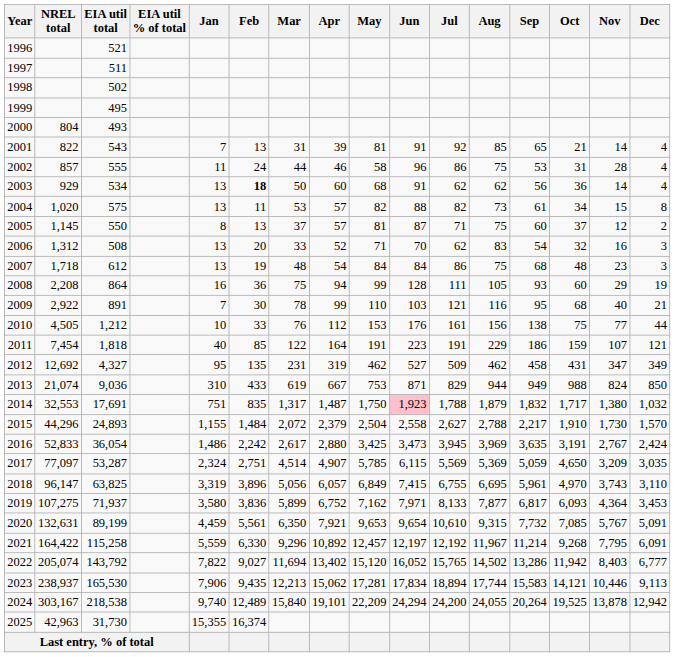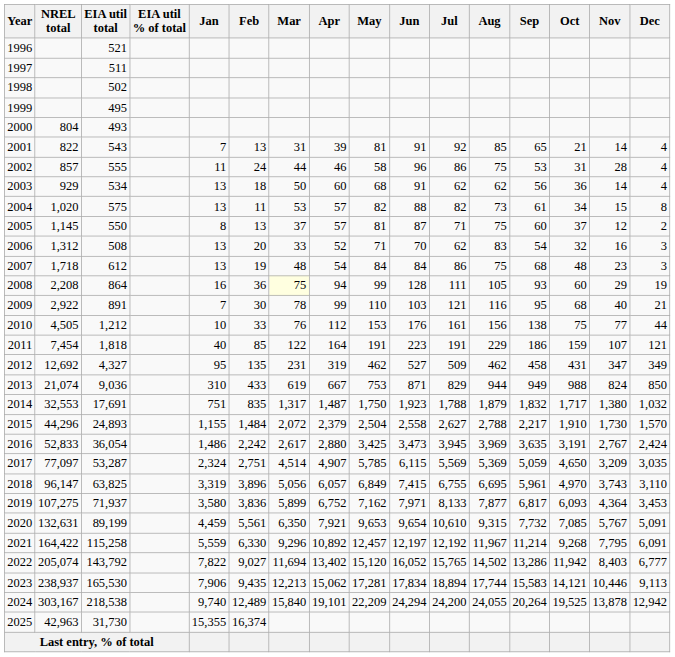(260, 186) bold -> (260, 186) normal
(300, 285) no background -> (300, 285) lightyellow background
(412, 404) pink background -> (412, 404) no background
